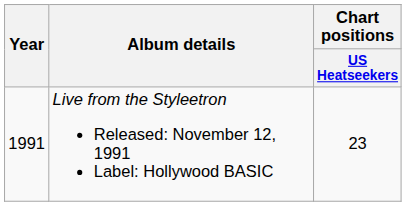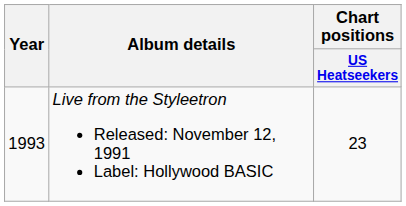(27, 143) 1991 -> (27, 143) 1993
